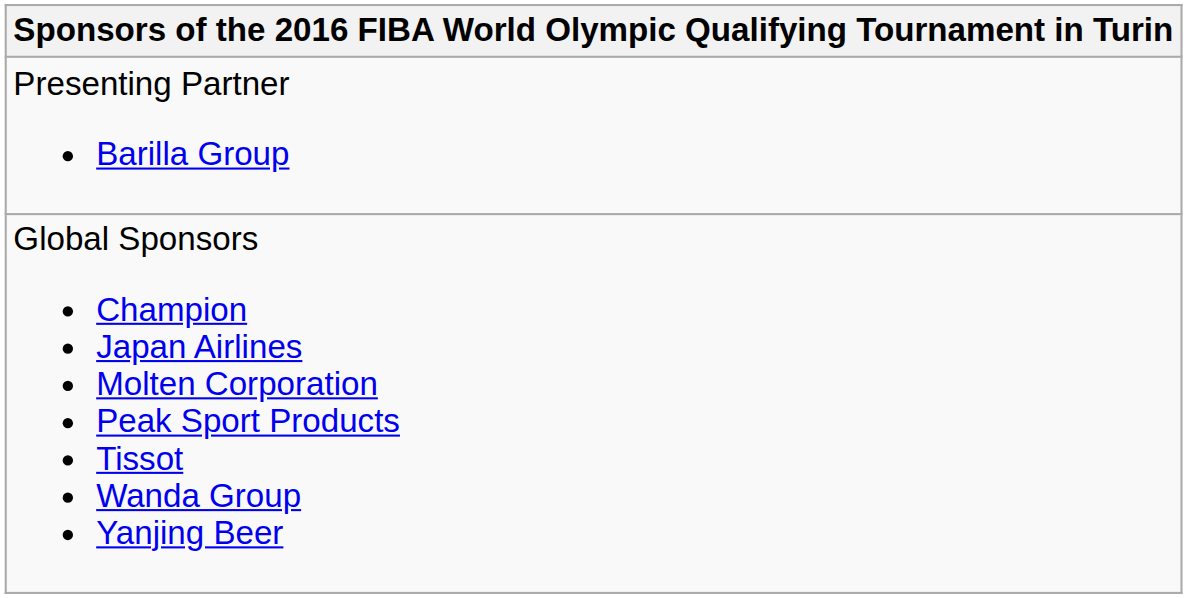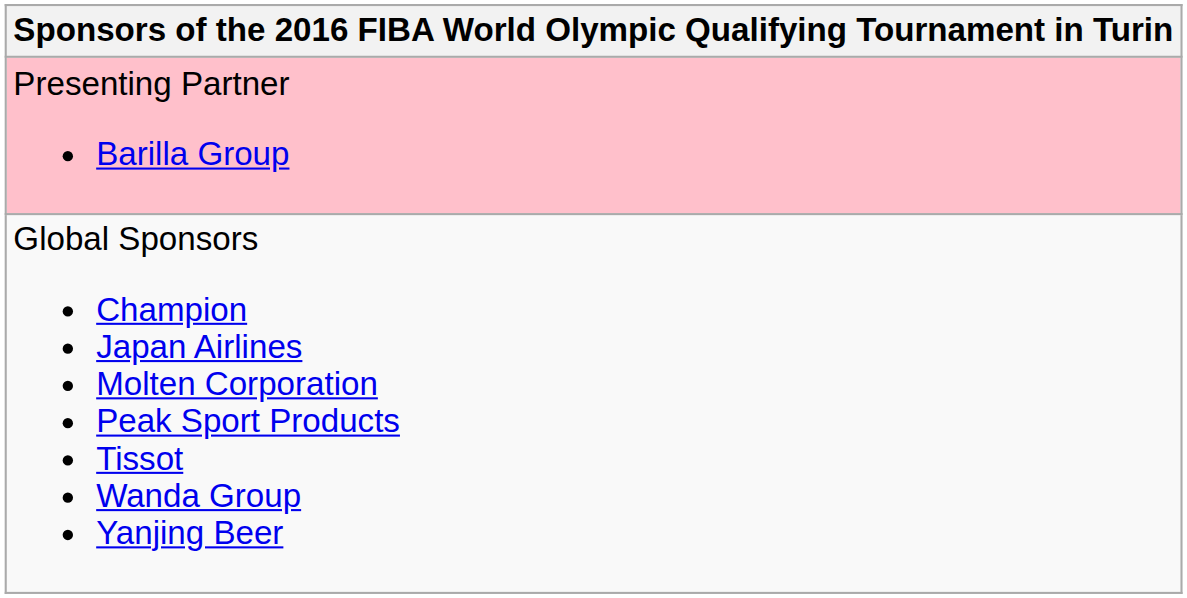(593, 119) no background -> (593, 119) pink background
